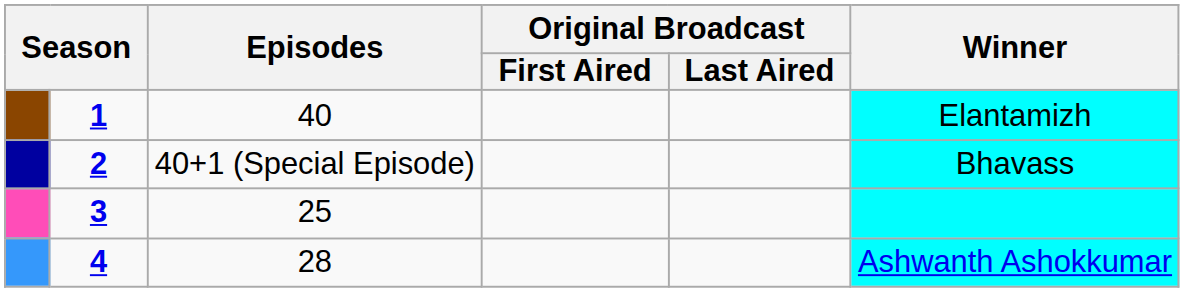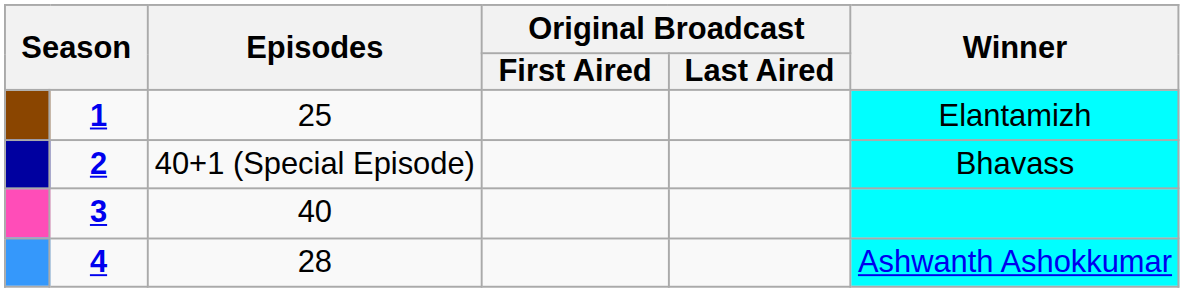(315, 114) 40 -> (315, 114) 25
(315, 212) 25 -> (315, 212) 40
